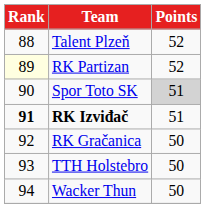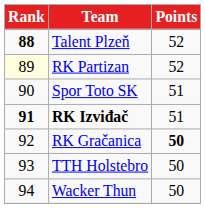(26, 41) normal -> (26, 41) bold
(176, 91) lightgrey background -> (176, 91) no background
(176, 141) normal -> (176, 141) bold
